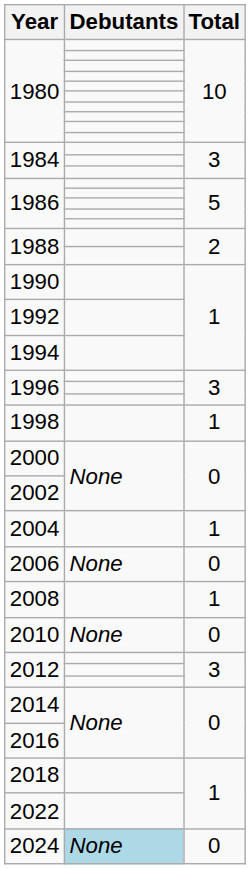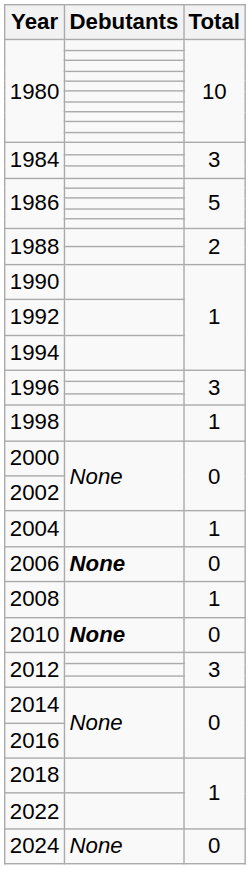(96, 563) normal -> (97, 563) bold
(96, 634) normal -> (97, 634) bold
(96, 846) lightblue background -> (96, 846) no background
